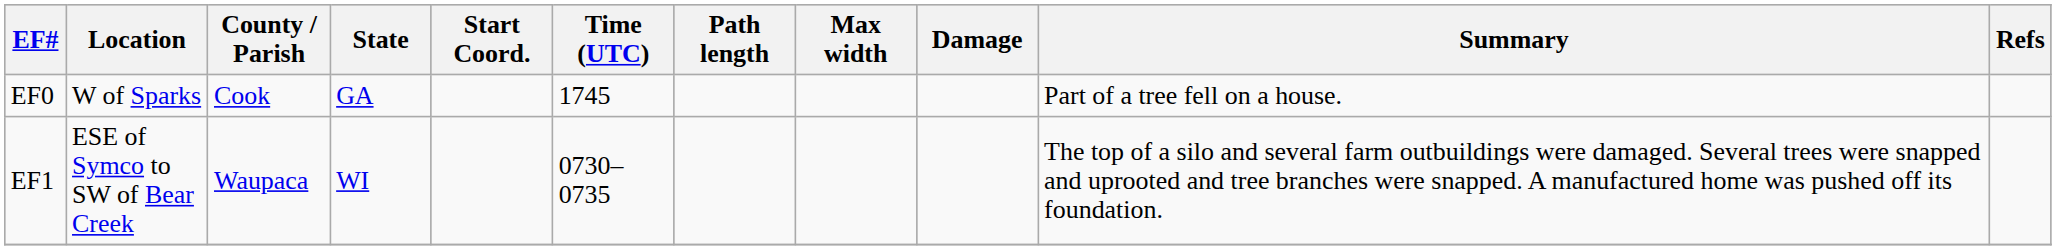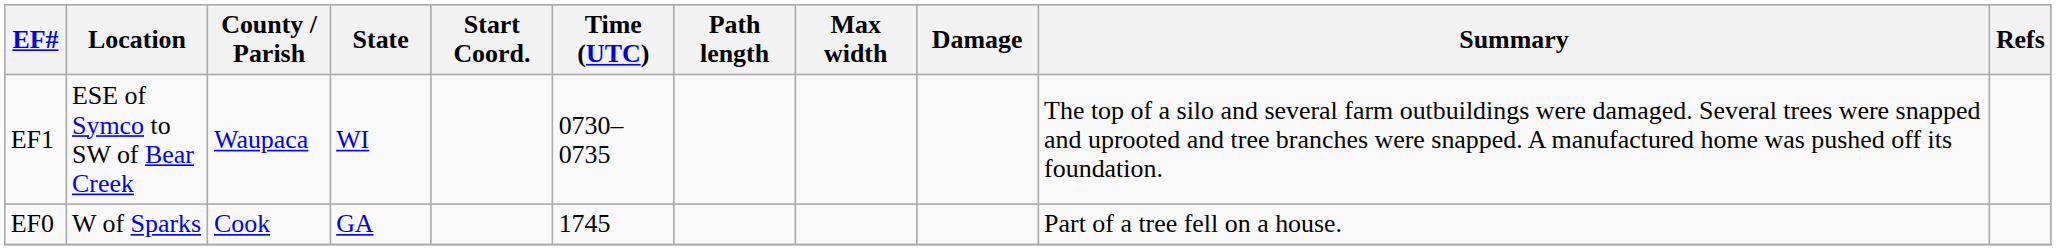rows swapped: (32, 180) <-> (32, 95)
